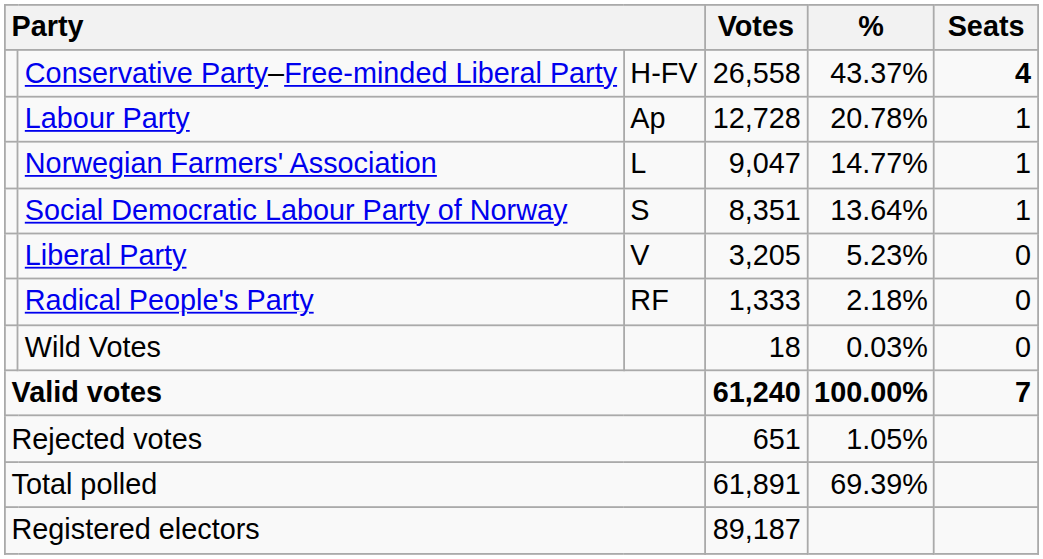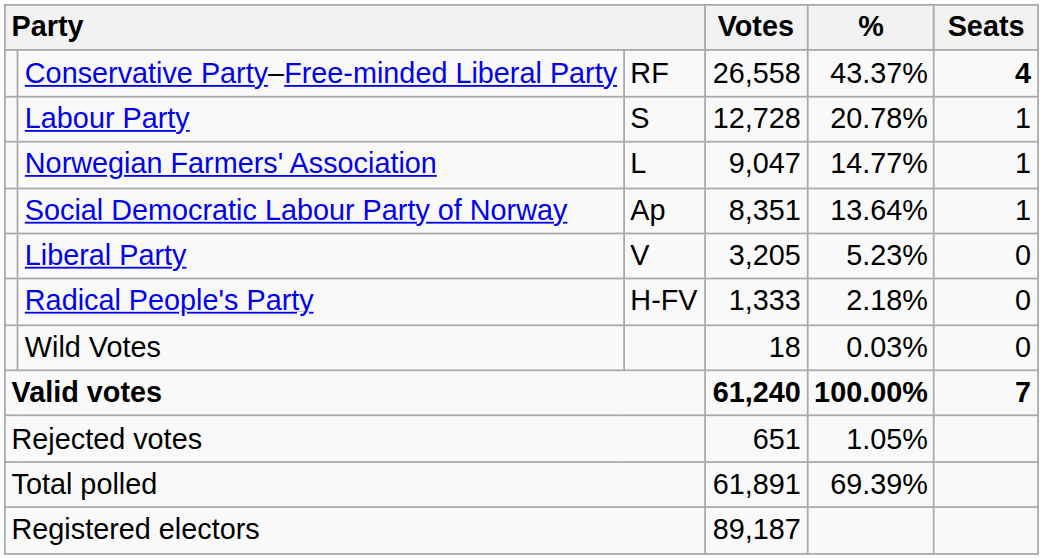(664, 73) H-FV -> (650, 73) RF
(648, 118) Ap -> (640, 118) S
(640, 210) S -> (648, 210) Ap
(650, 301) RF -> (664, 301) H-FV
